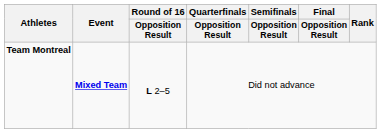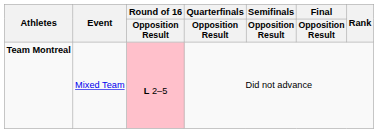(101, 86) bold -> (100, 86) normal
(158, 91) no background -> (156, 91) pink background
